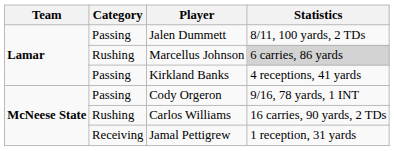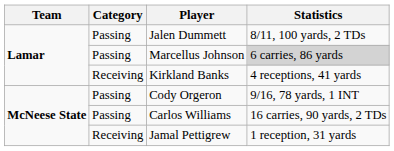(113, 55) Rushing -> (111, 55) Passing
(111, 75) Passing -> (118, 75) Receiving
(113, 115) Rushing -> (111, 115) Passing
